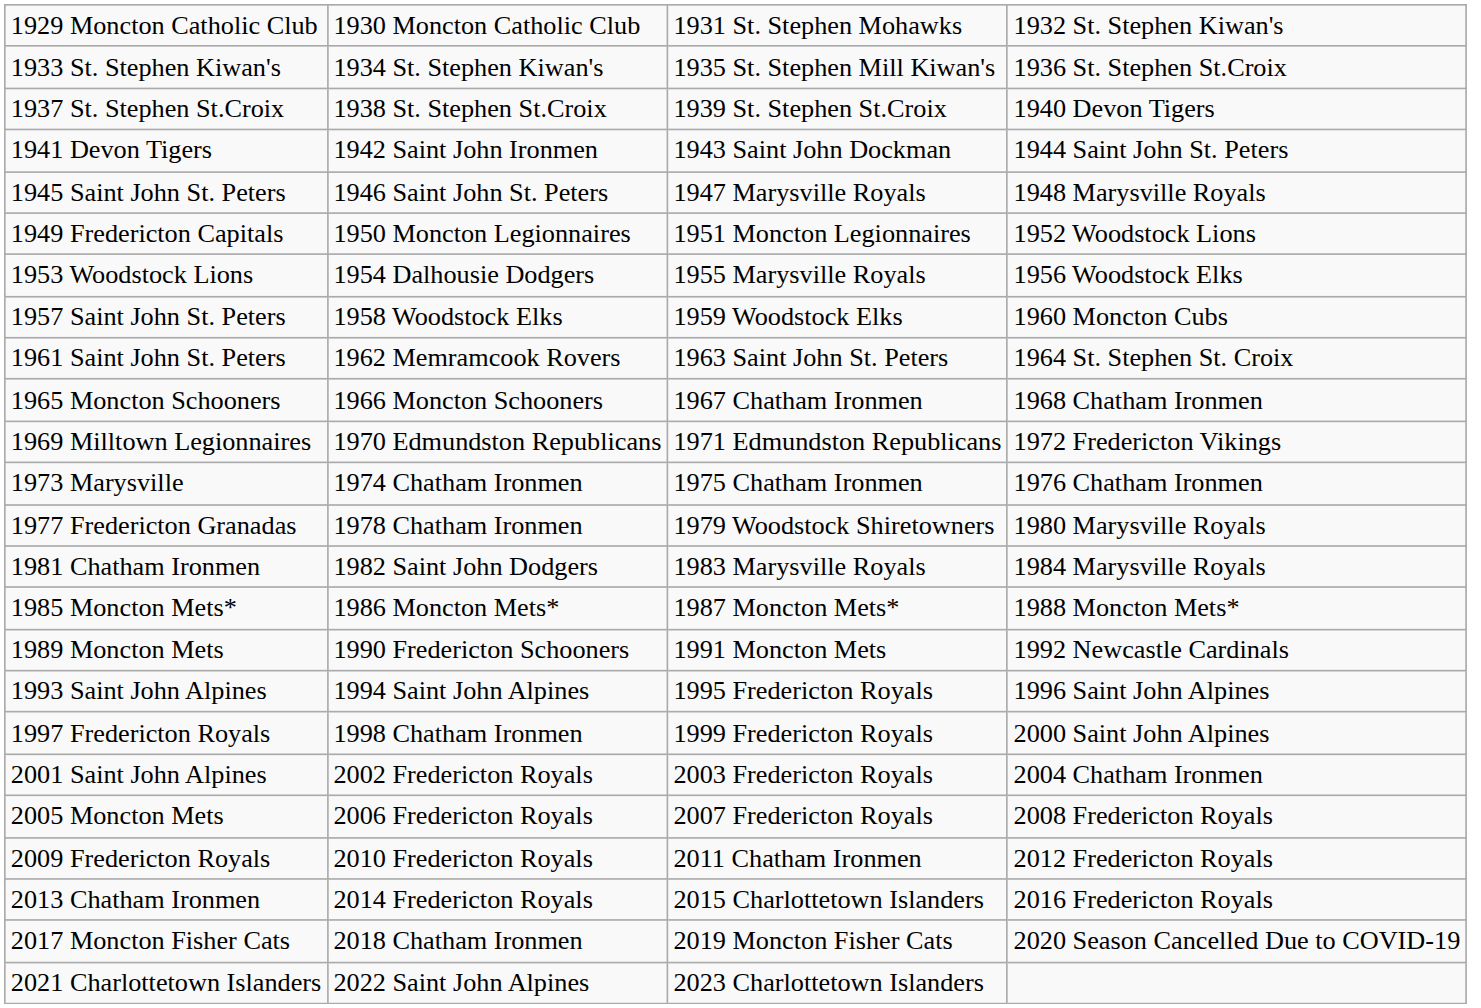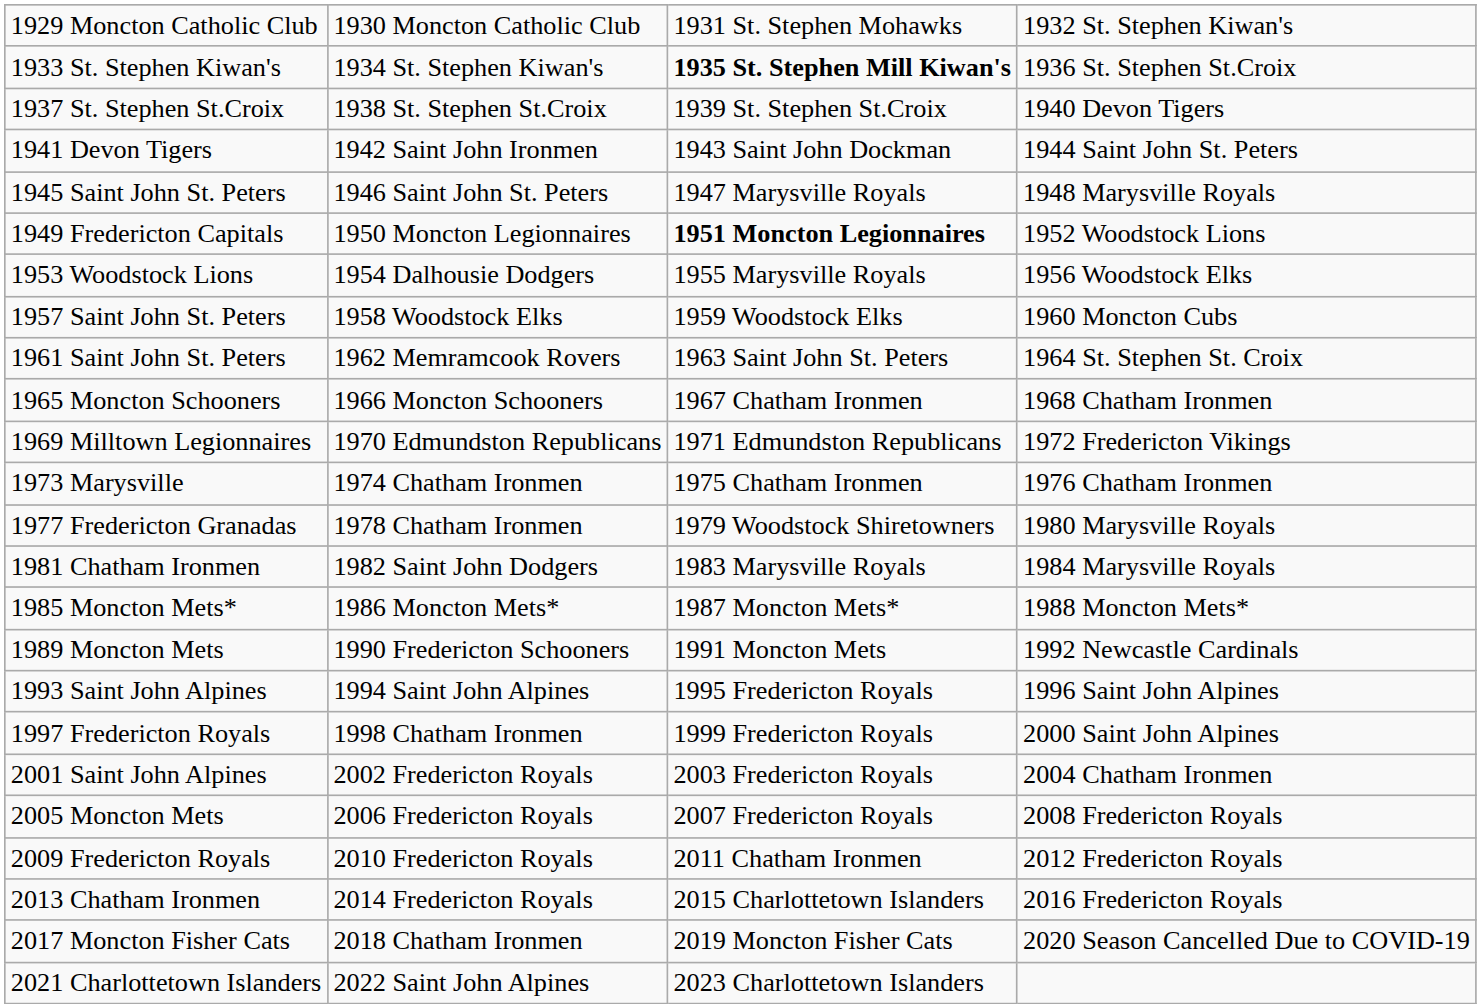(834, 66) normal -> (842, 66) bold
(822, 233) normal -> (829, 233) bold
